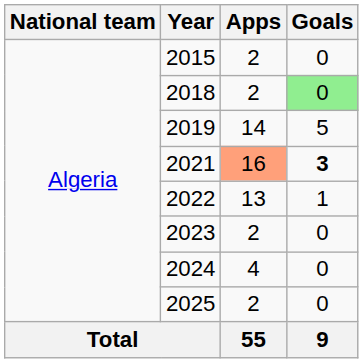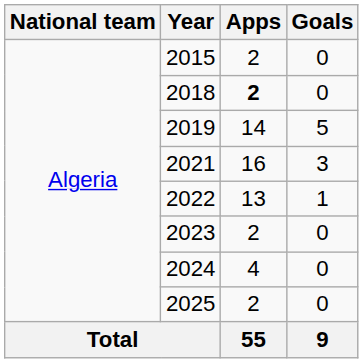(253, 92) normal -> (253, 92) bold
(322, 92) lightgreen background -> (322, 92) no background
(253, 163) lightsalmon background -> (253, 163) no background
(322, 163) bold -> (322, 163) normal
